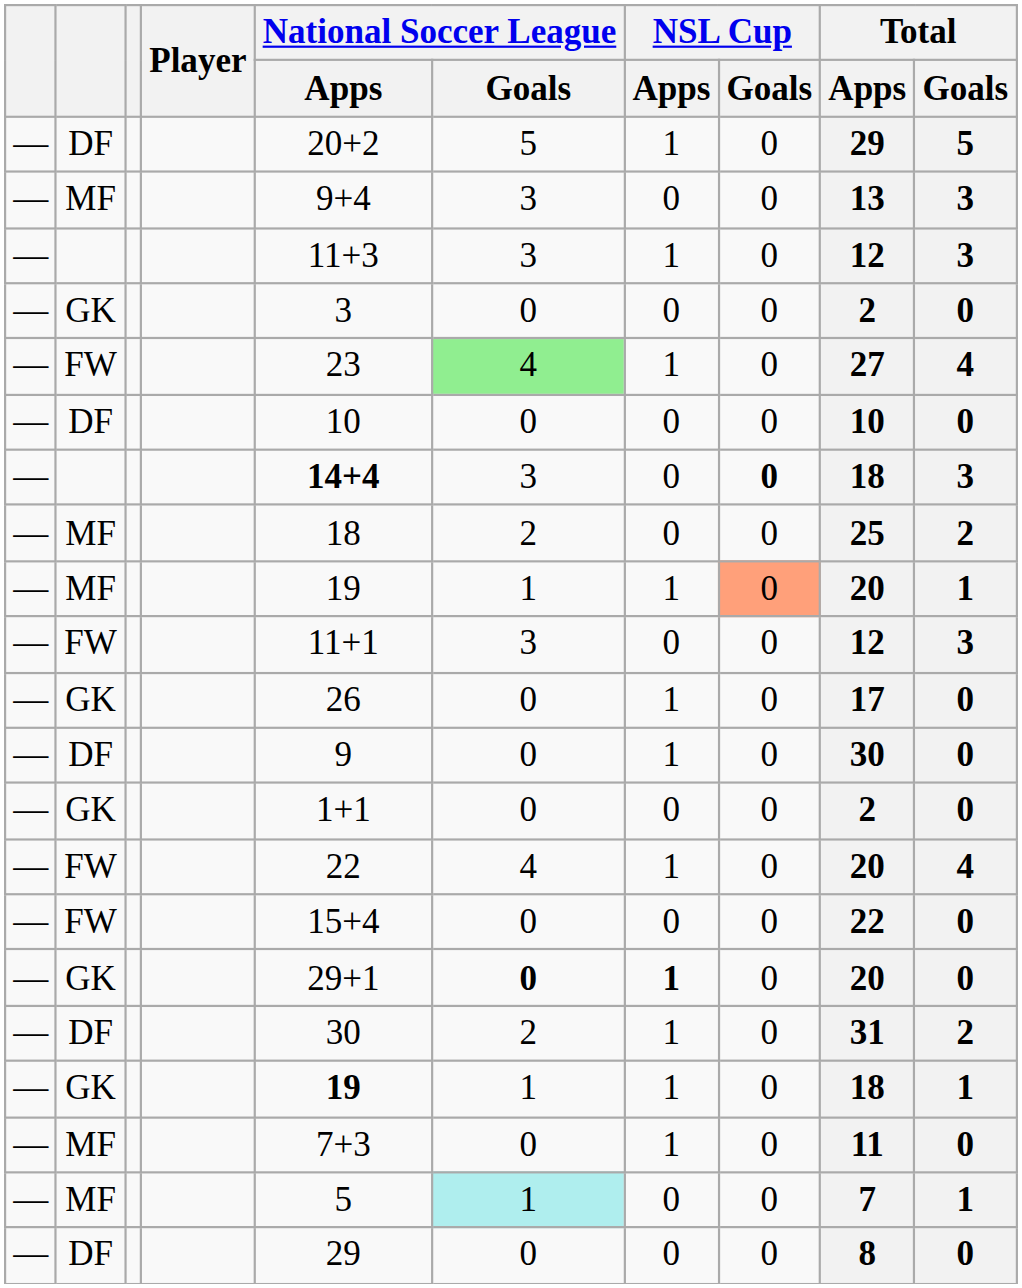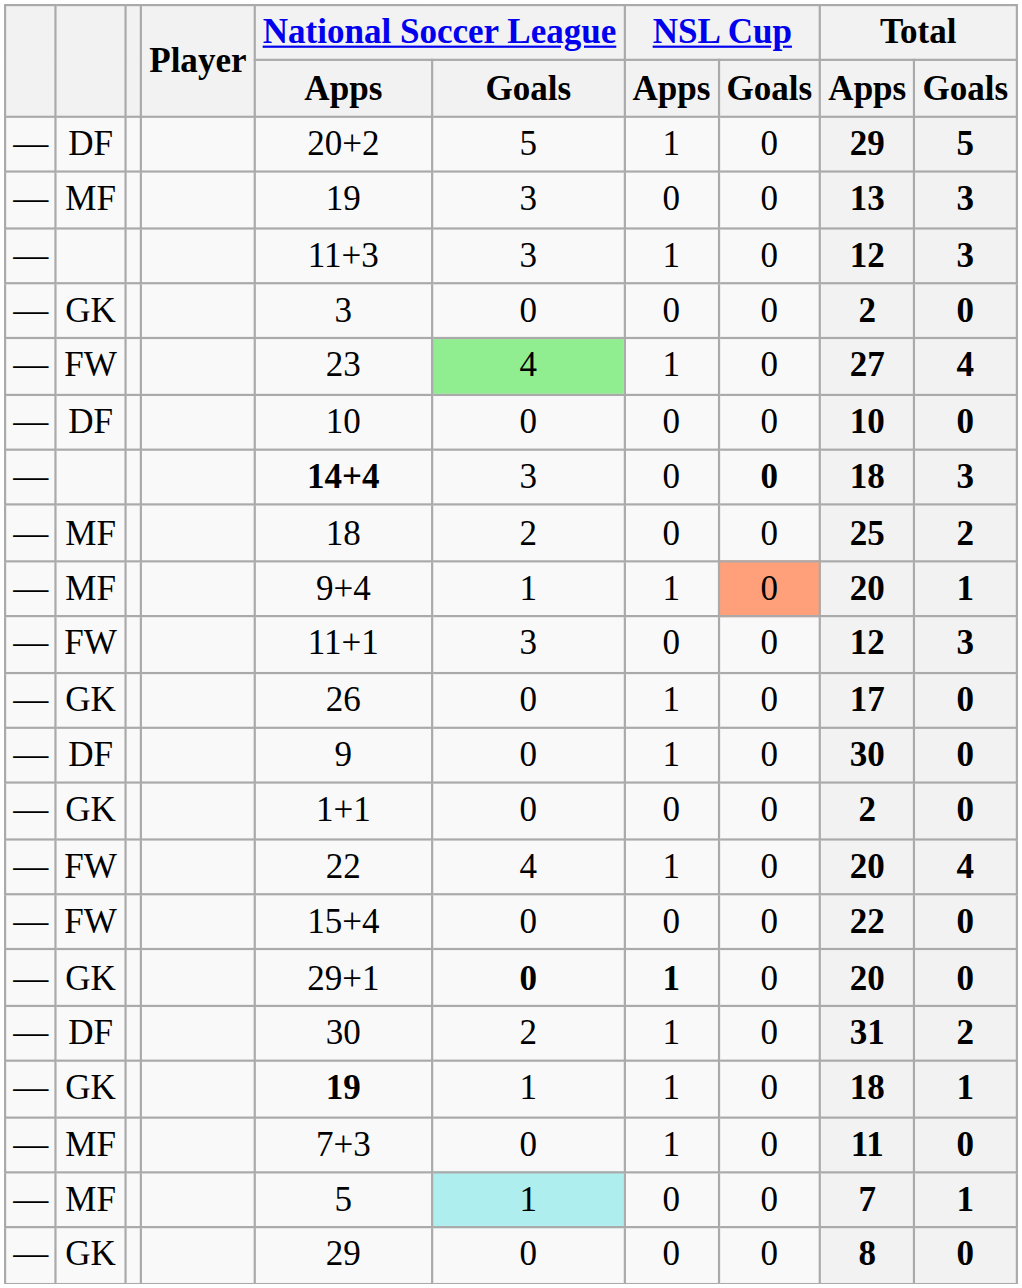(343, 198) 9+4 -> (343, 198) 19
(343, 587) 19 -> (343, 587) 9+4
(91, 1254) DF -> (91, 1254) GK
